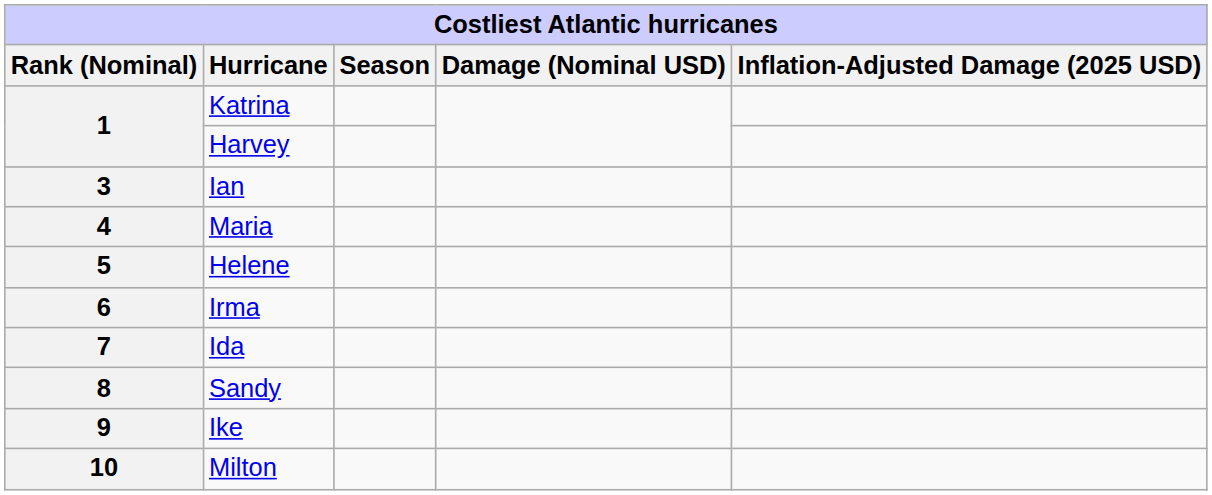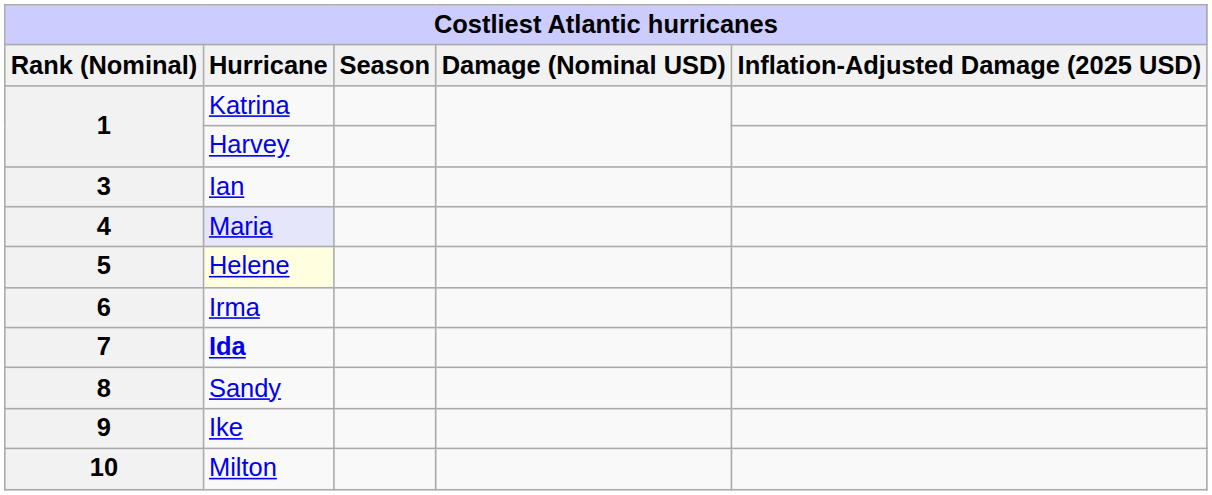(241, 226) no background -> (241, 226) lavender background
(249, 266) no background -> (249, 266) lightyellow background
(227, 347) normal -> (227, 347) bold
